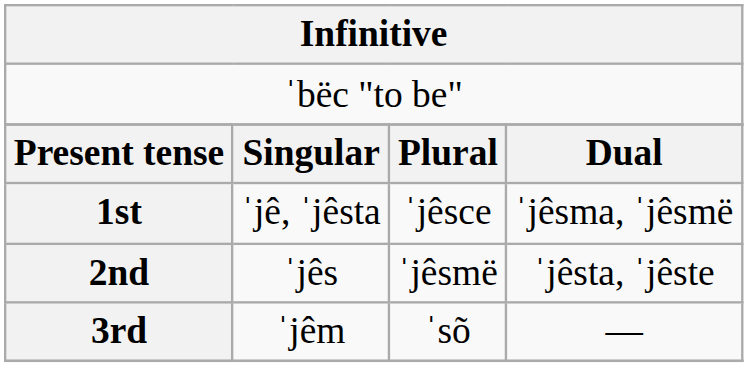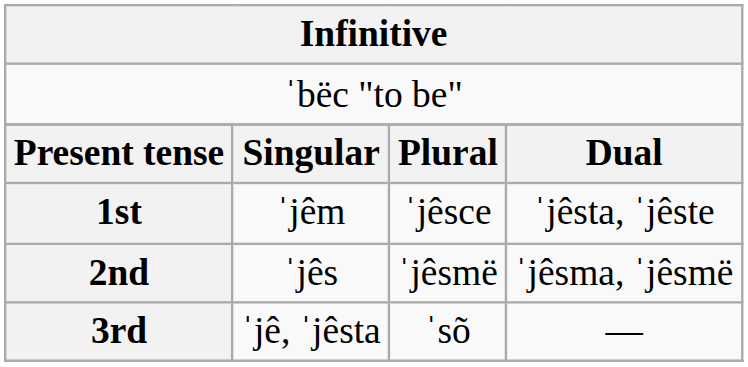(311, 212) ˈjê, ˈjêsta -> (311, 212) ˈjêm
(624, 212) ˈjêsma, ˈjêsmë -> (624, 212) ˈjêsta, ˈjêste
(624, 271) ˈjêsta, ˈjêste -> (624, 271) ˈjêsma, ˈjêsmë
(311, 331) ˈjêm -> (311, 331) ˈjê, ˈjêsta
